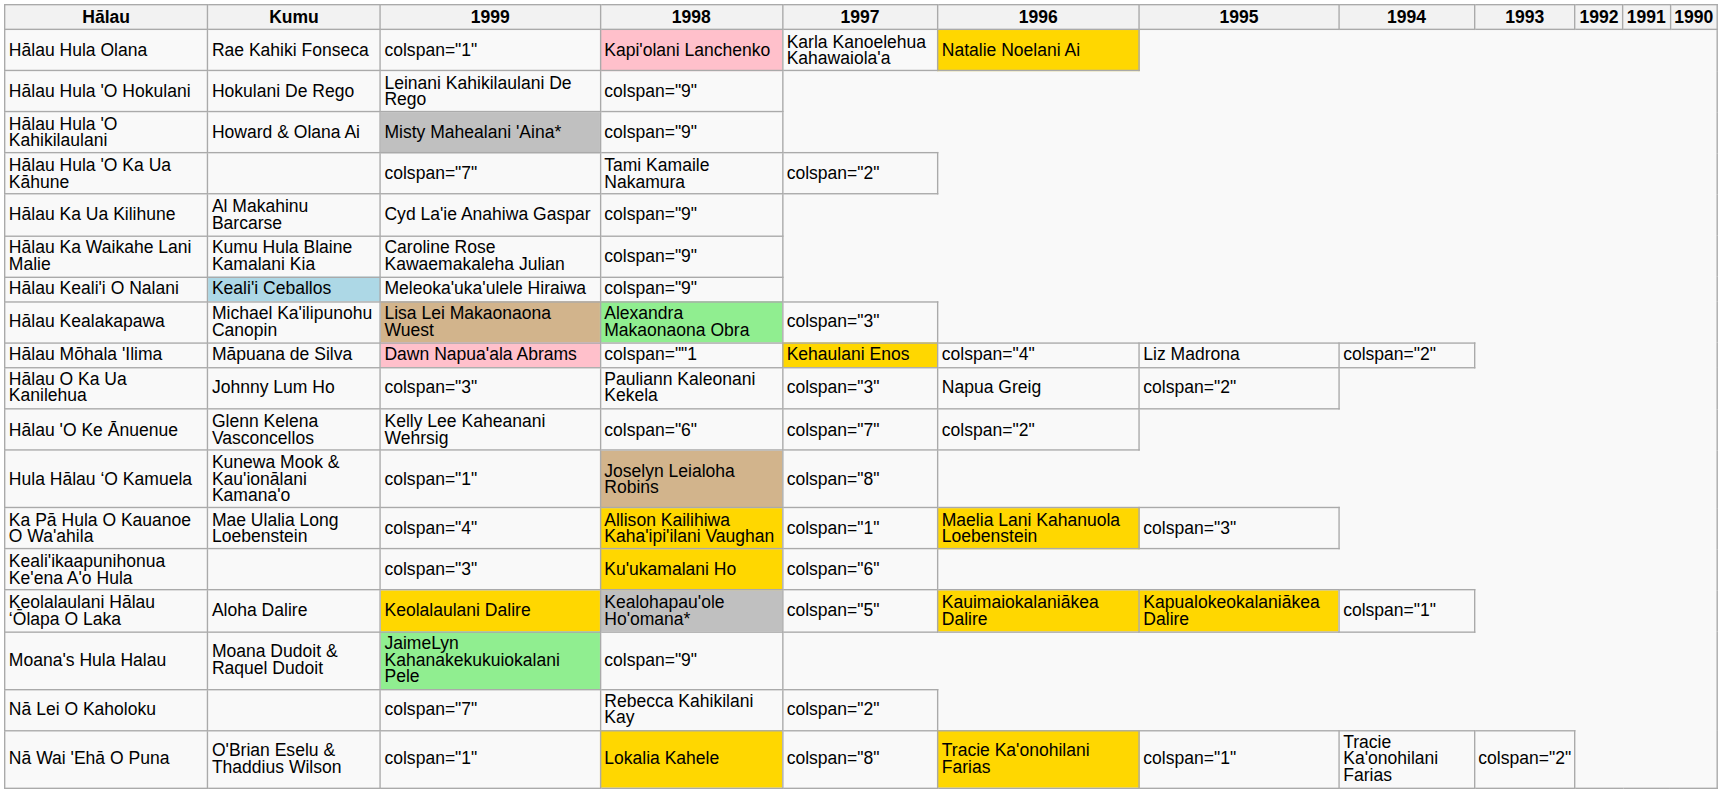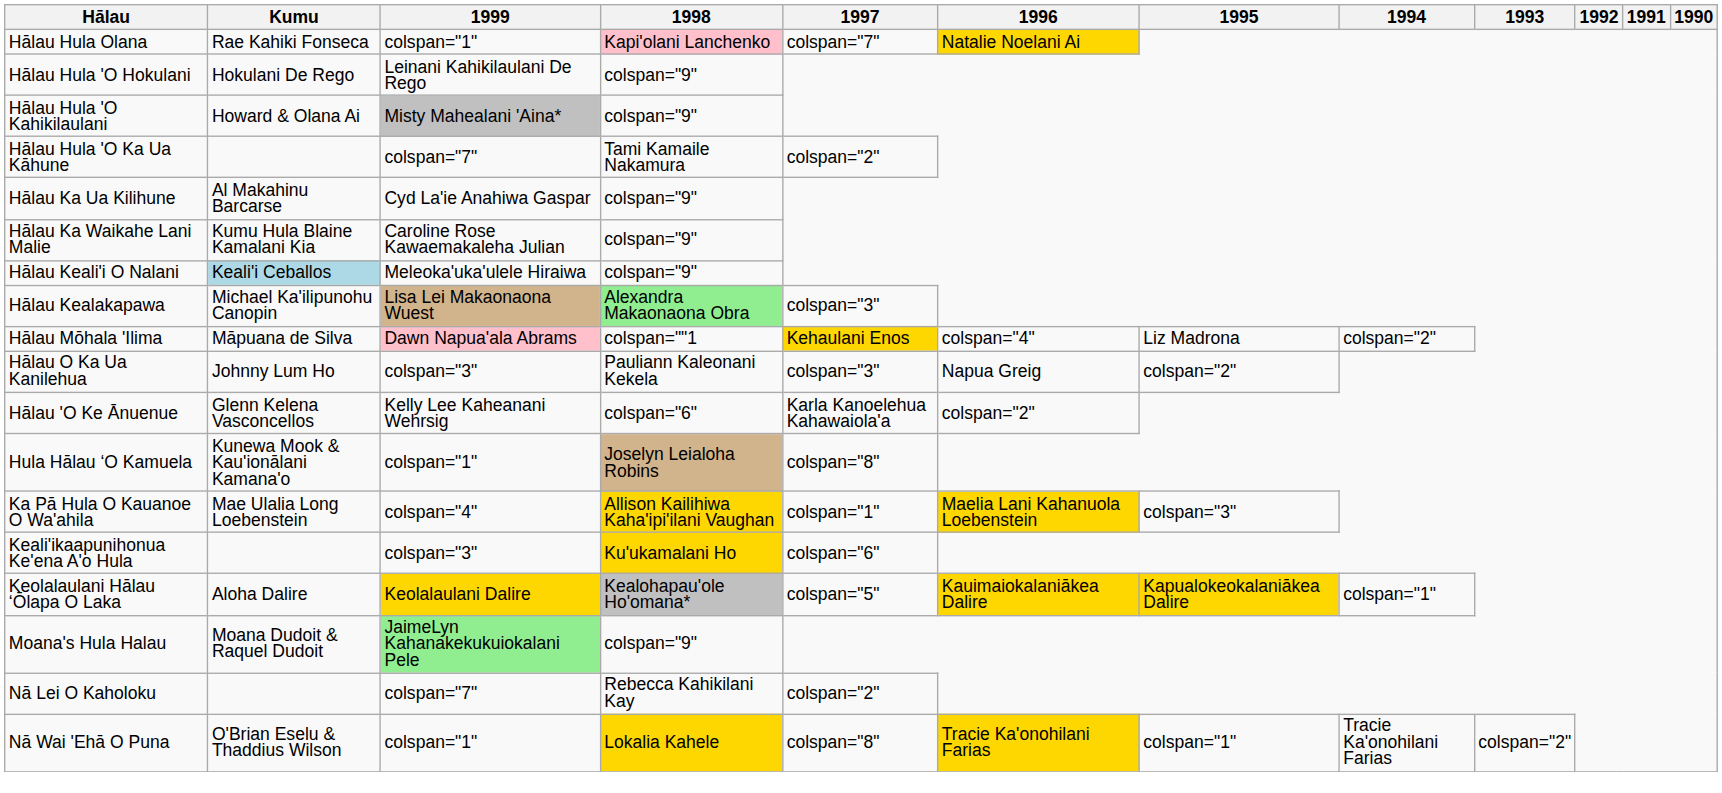(856, 49) Karla Kanoelehua Kahawaiola'a -> (833, 41) colspan="7"
(833, 429) colspan="7" -> (856, 412) Karla Kanoelehua Kahawaiola'a
